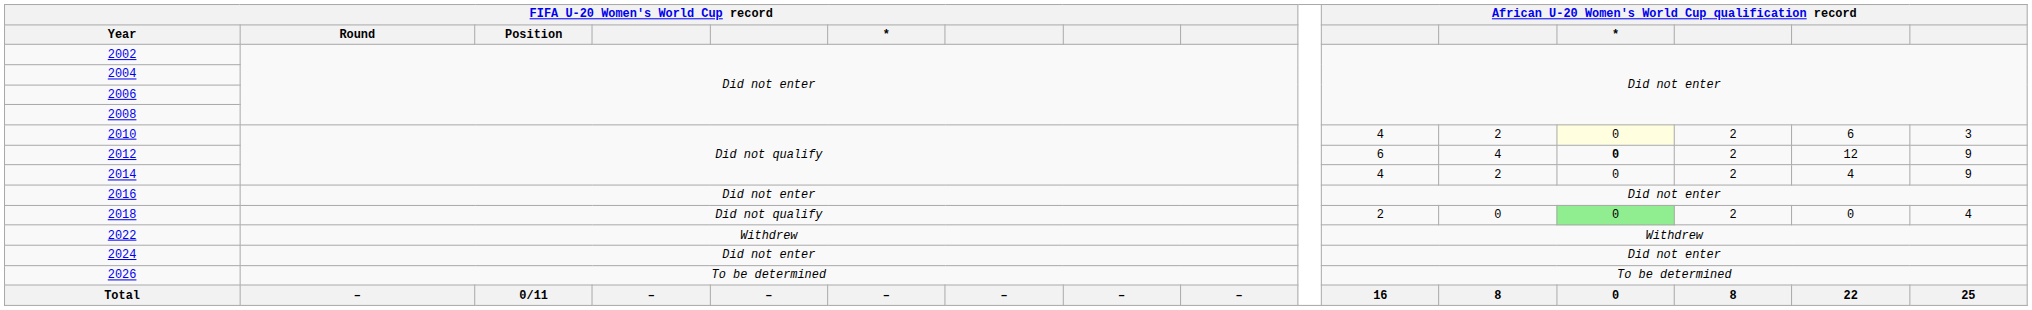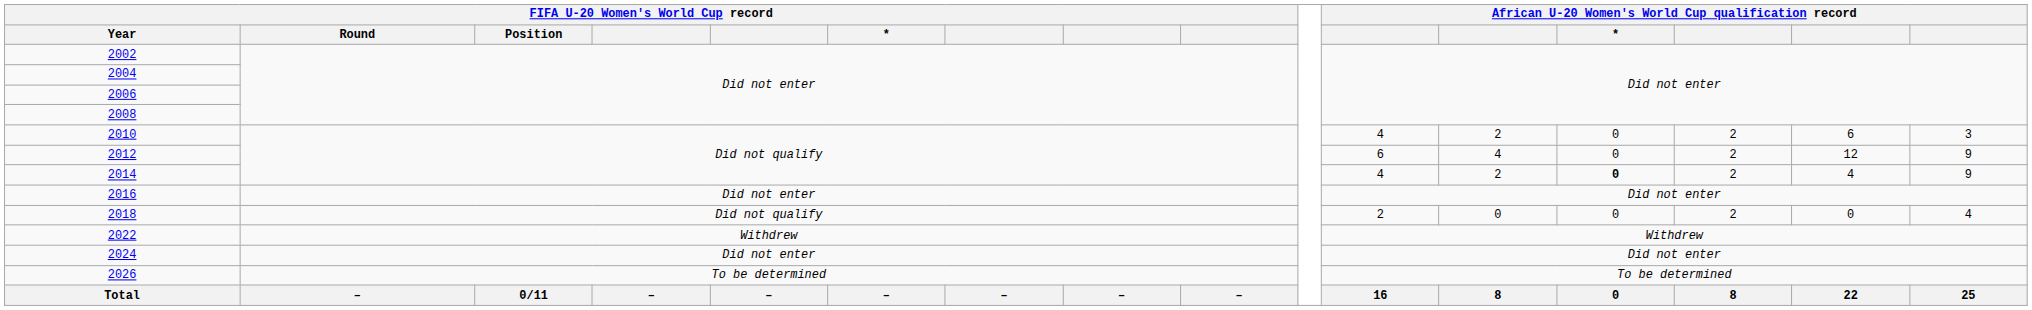(1615, 135) lightyellow background -> (1615, 135) no background
(1615, 155) bold -> (1615, 155) normal
(1615, 175) normal -> (1615, 175) bold
(1615, 215) lightgreen background -> (1615, 215) no background
